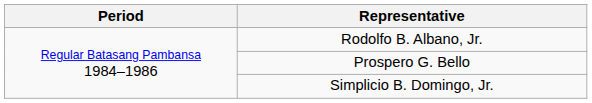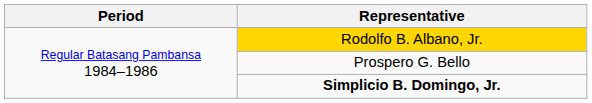(412, 39) no background -> (412, 39) gold background
(412, 86) normal -> (412, 86) bold
